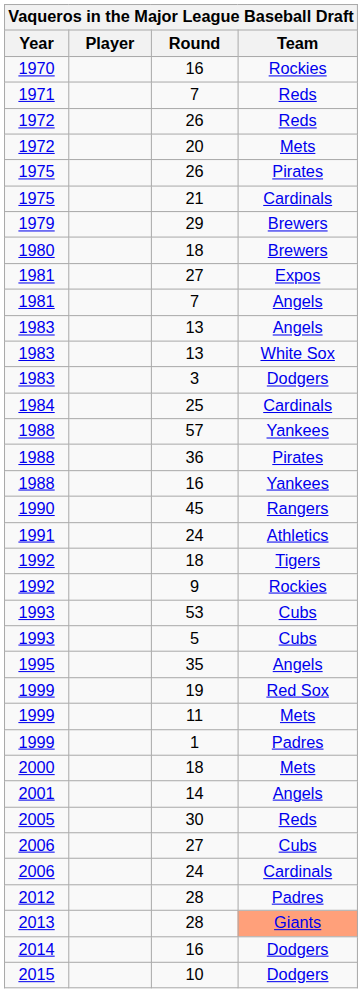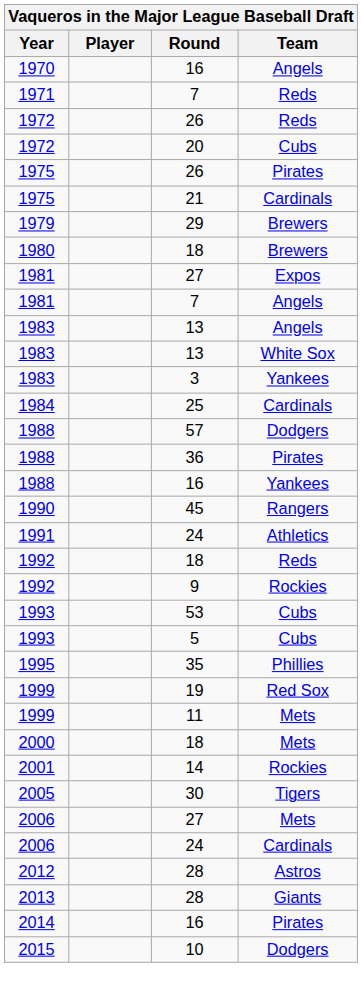(298, 69) Rockies -> (298, 69) Angels
(298, 146) Mets -> (298, 146) Cubs
(298, 379) Dodgers -> (298, 379) Yankees
(298, 431) Yankees -> (298, 431) Dodgers
(298, 560) Tigers -> (298, 560) Reds
(298, 664) Angels -> (298, 664) Phillies
- row: (37, 742)
(298, 793) Angels -> (298, 768) Rockies
(298, 819) Reds -> (298, 793) Tigers
(298, 845) Cubs -> (298, 819) Mets
(298, 897) Padres -> (298, 871) Astros
(298, 923) lightsalmon background -> (298, 897) no background
(298, 949) Dodgers -> (298, 923) Pirates
